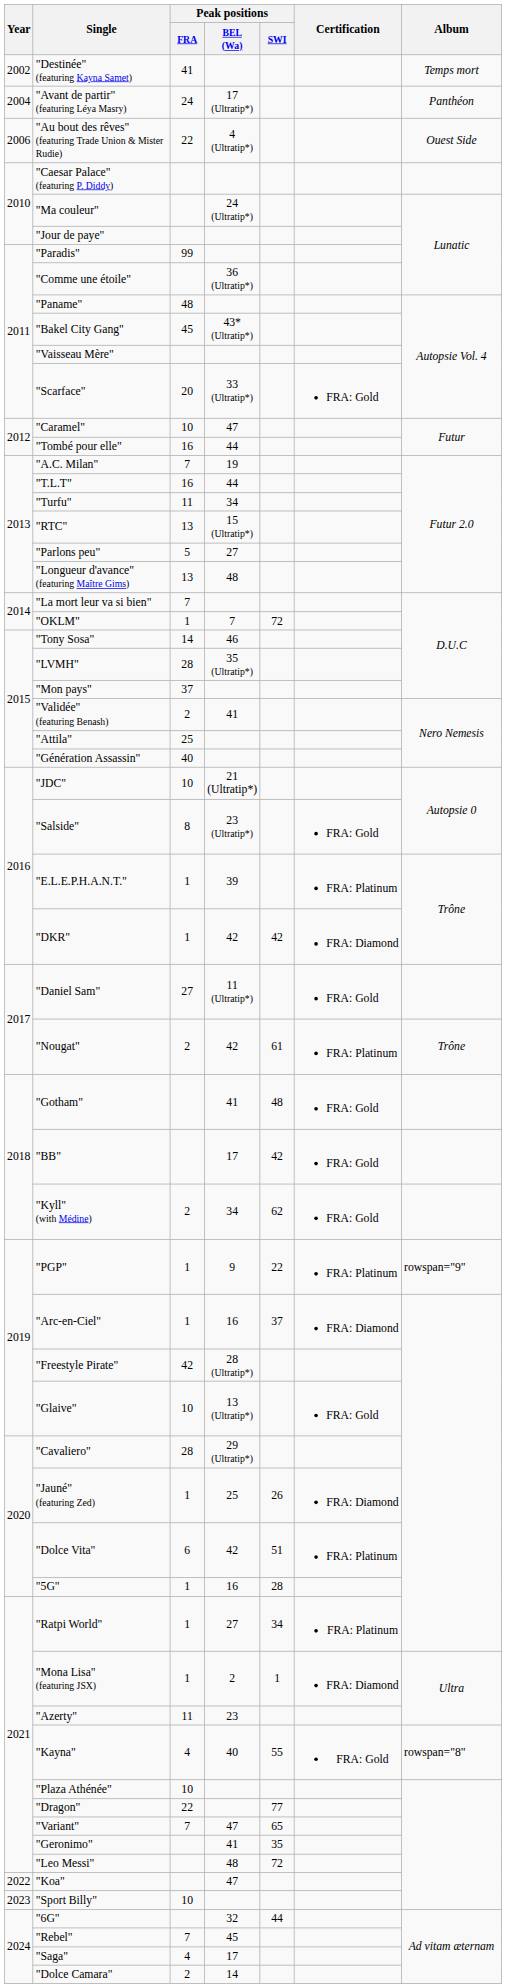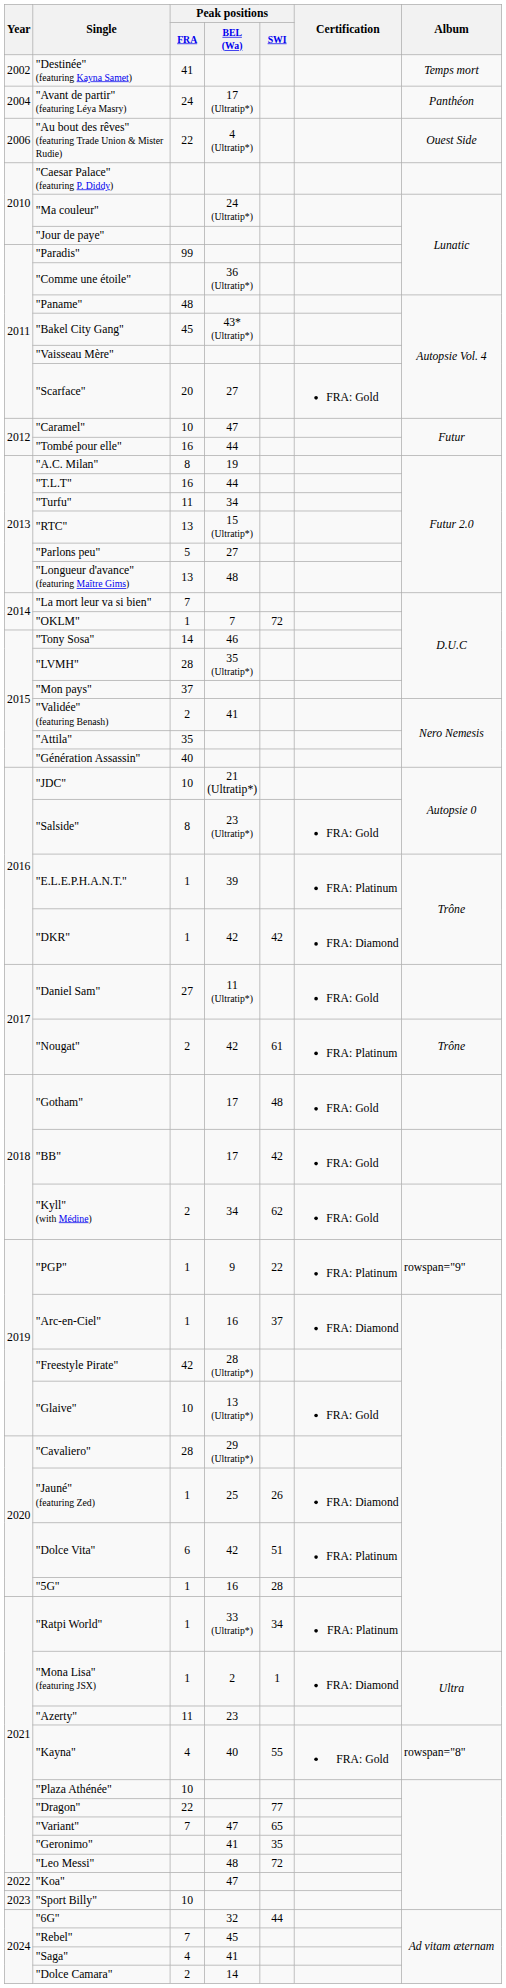(232, 391) 33 (Ultratip*) -> (232, 391) 27
(187, 464) 7 -> (187, 464) 8
(187, 739) 25 -> (187, 739) 35
(232, 1101) 41 -> (232, 1101) 17
(232, 1623) 27 -> (232, 1623) 33 (Ultratip*)
(232, 1955) 17 -> (232, 1955) 41
